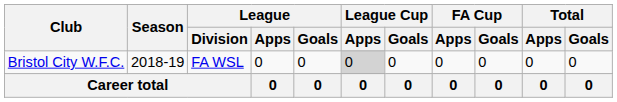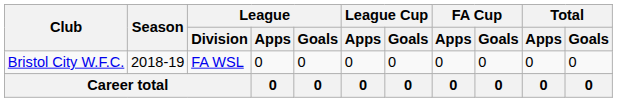(349, 62) lightgrey background -> (349, 62) no background
